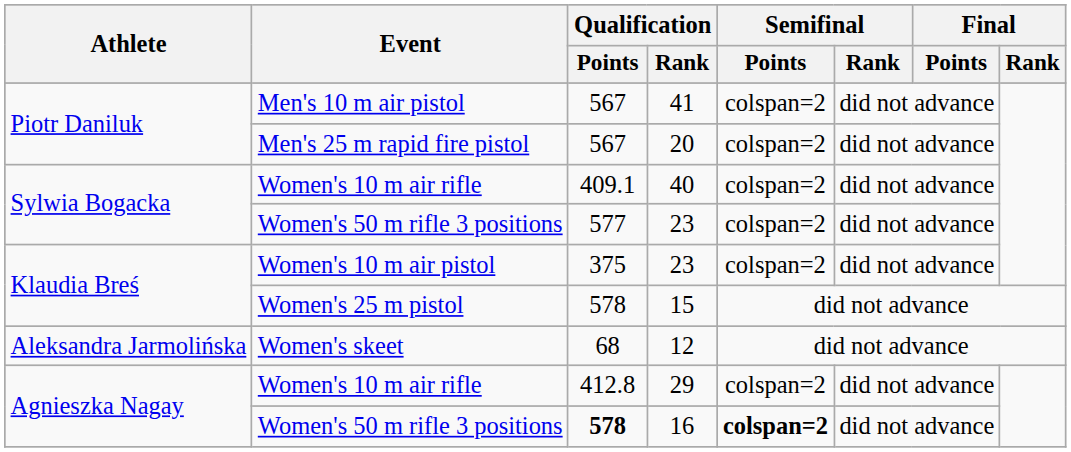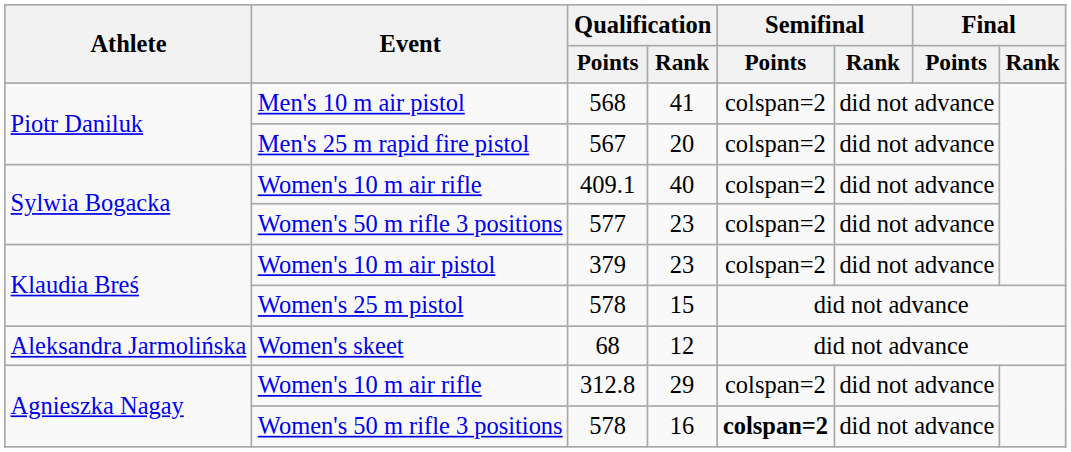(608, 103) 567 -> (608, 103) 568
(608, 265) 375 -> (608, 265) 379
(608, 386) 412.8 -> (608, 386) 312.8
(608, 426) bold -> (608, 426) normal
